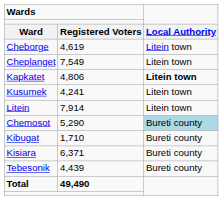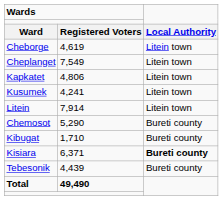(171, 77) bold -> (169, 77) normal
(174, 123) lightblue background -> (174, 123) no background
(174, 153) normal -> (177, 153) bold
